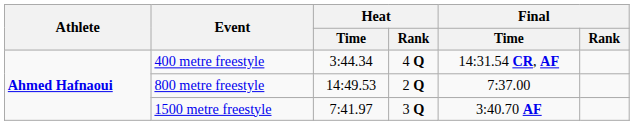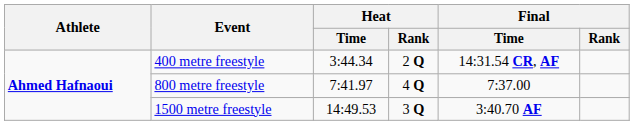(413, 62) 4 Q -> (413, 62) 2 Q
(351, 85) 14:49.53 -> (351, 85) 7:41.97
(413, 85) 2 Q -> (413, 85) 4 Q
(351, 109) 7:41.97 -> (351, 109) 14:49.53
